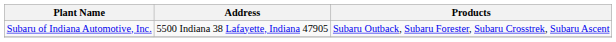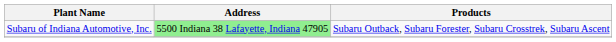(242, 28) no background -> (242, 28) lightgreen background
